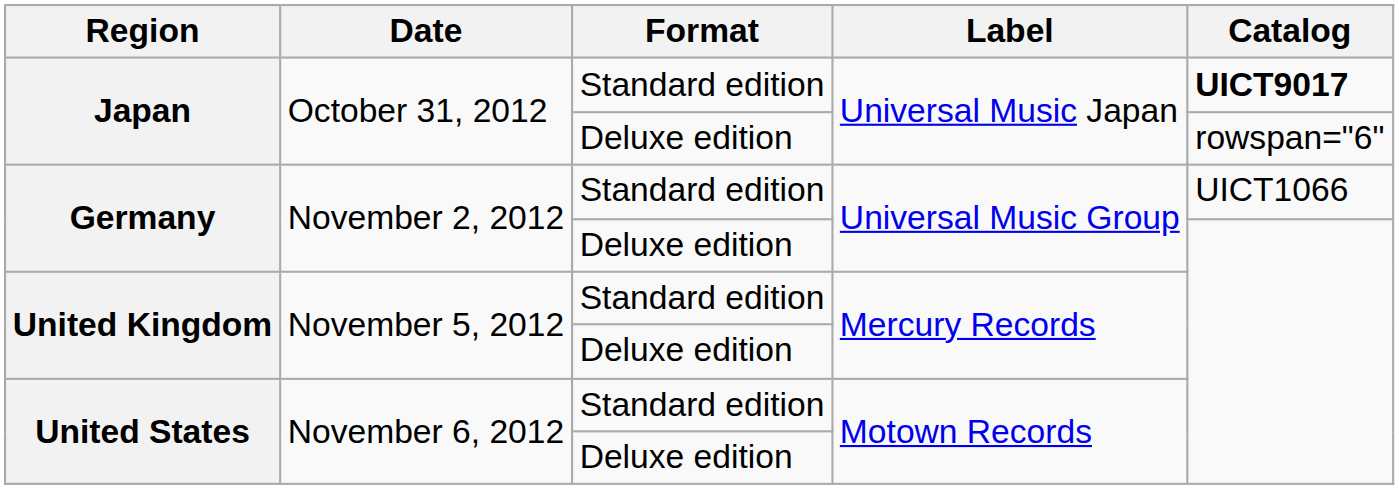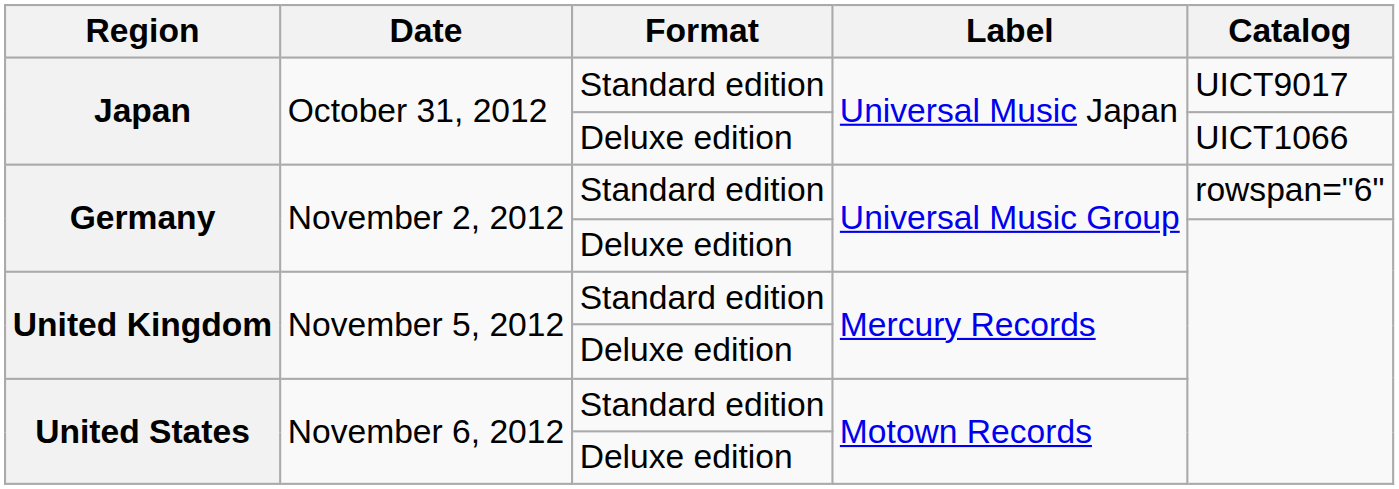(1272, 84) bold -> (1272, 84) normal
(1290, 137) rowspan="6" -> (1272, 137) UICT1066
(1272, 191) UICT1066 -> (1290, 191) rowspan="6"
